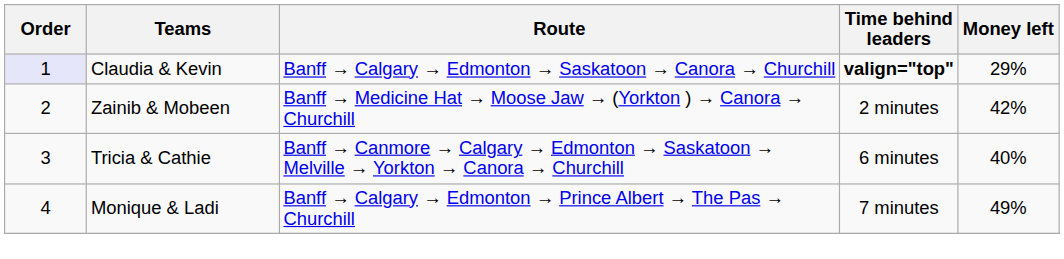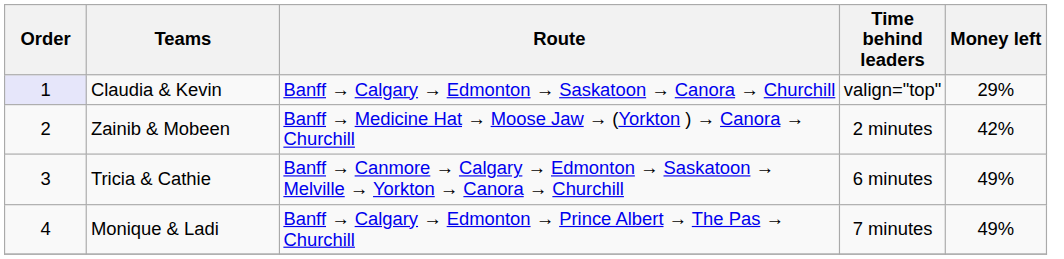(899, 68) bold -> (893, 89) normal
(1008, 158) 40% -> (996, 179) 49%
